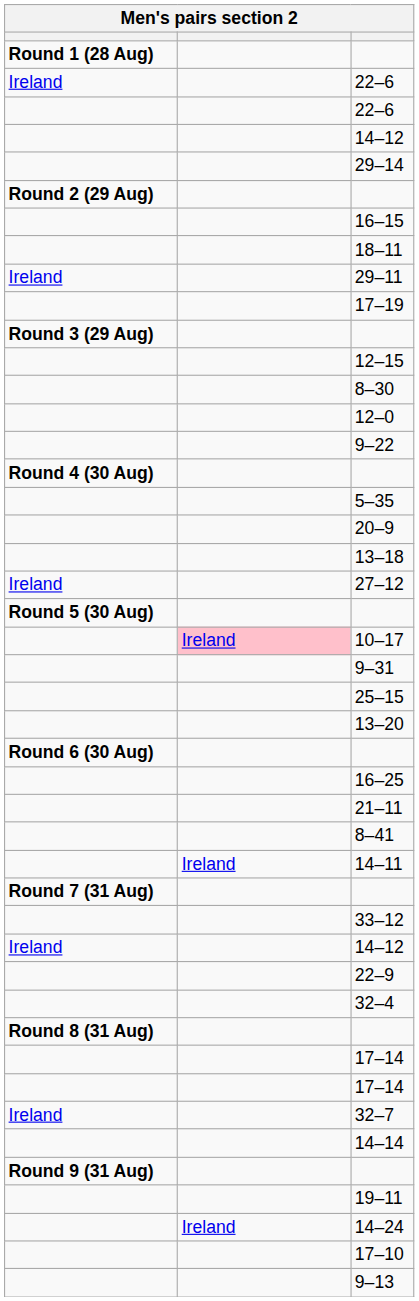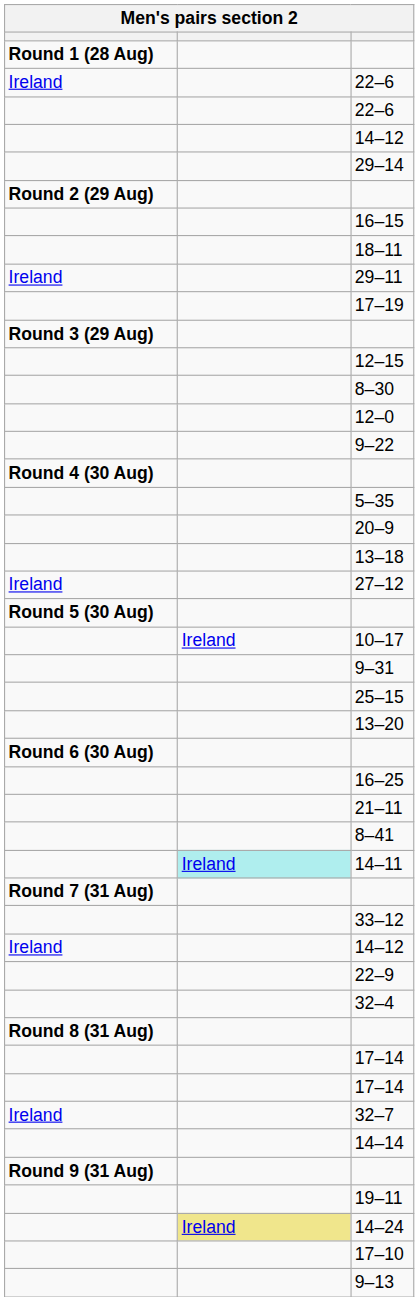(209, 640) pink background -> (209, 640) no background
(209, 863) no background -> (209, 863) paleturquoise background
(209, 1226) no background -> (209, 1226) khaki background
